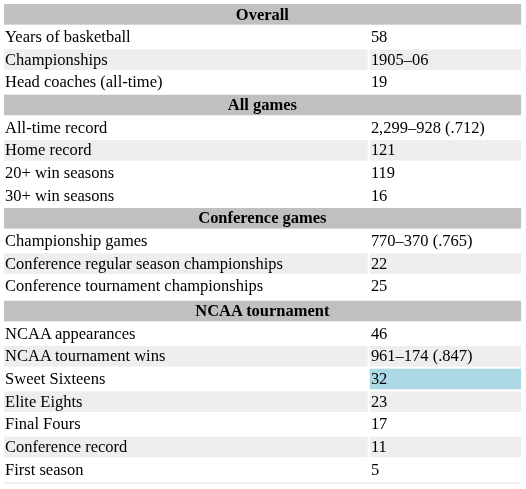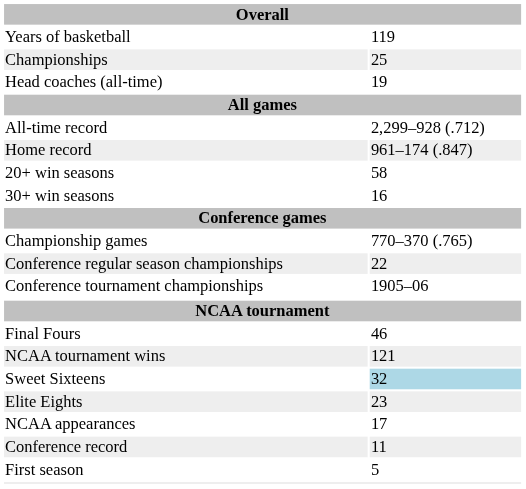(379, 37) 58 -> (383, 37) 119
(400, 59) 1905–06 -> (379, 59) 25
(383, 150) 121 -> (422, 150) 961–174 (.847)
(383, 172) 119 -> (379, 172) 58
(379, 286) 25 -> (400, 286) 1905–06
(70, 333) NCAA appearances -> (43, 333) Final Fours
(422, 356) 961–174 (.847) -> (383, 356) 121
(43, 424) Final Fours -> (70, 424) NCAA appearances
